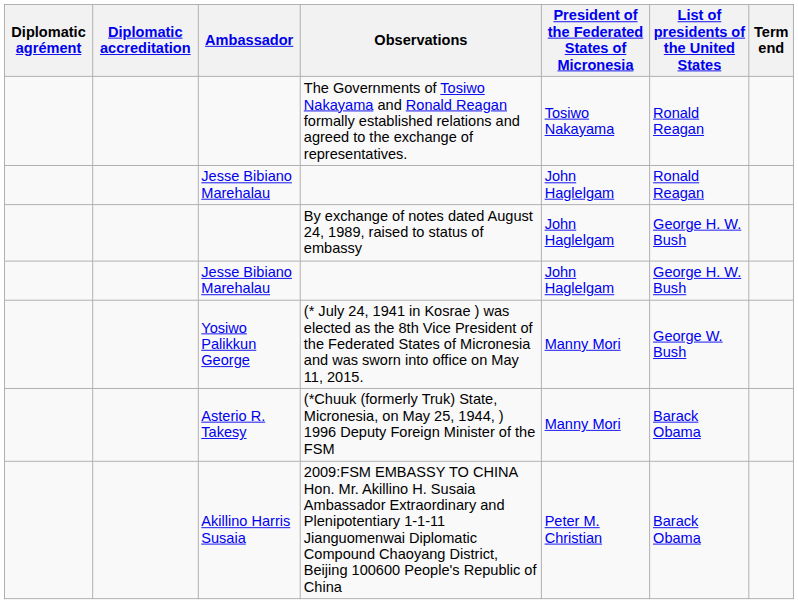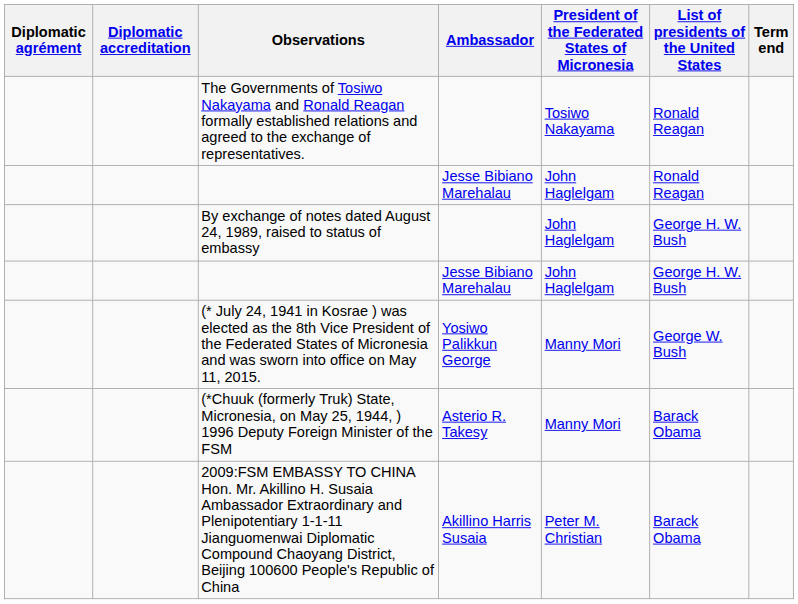columns swapped: (249, 40) <-> (421, 40)
